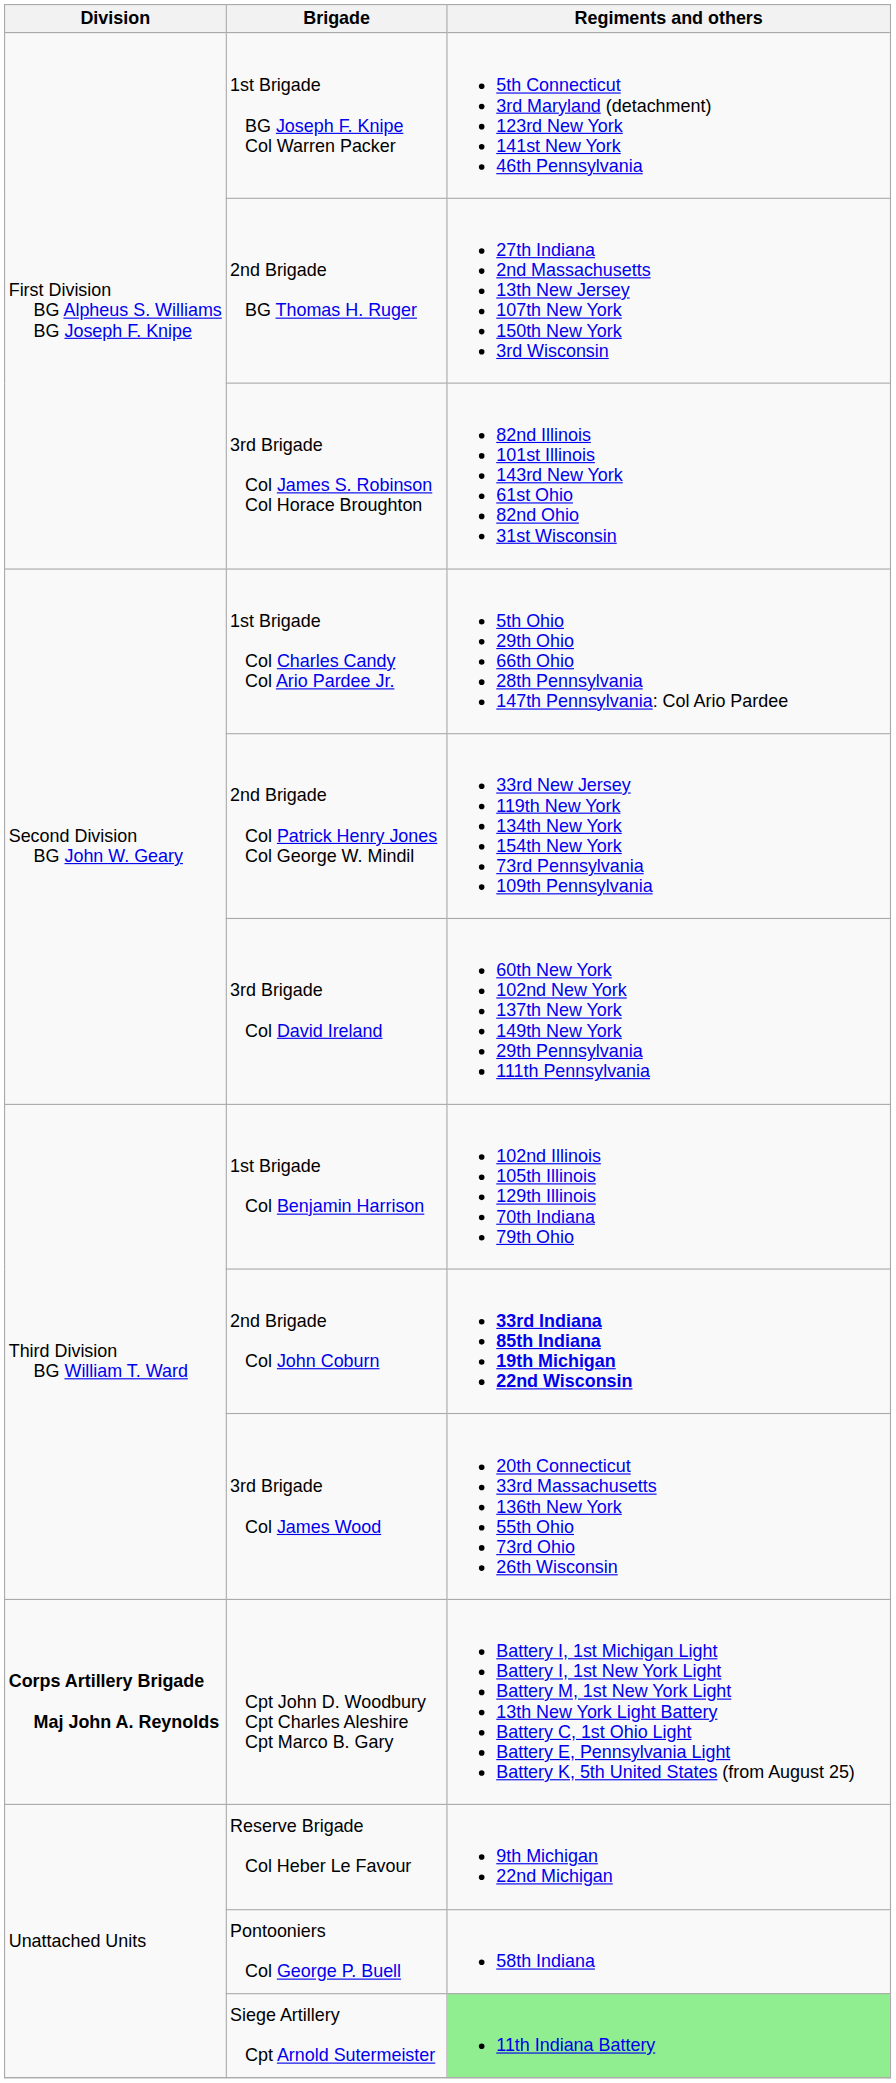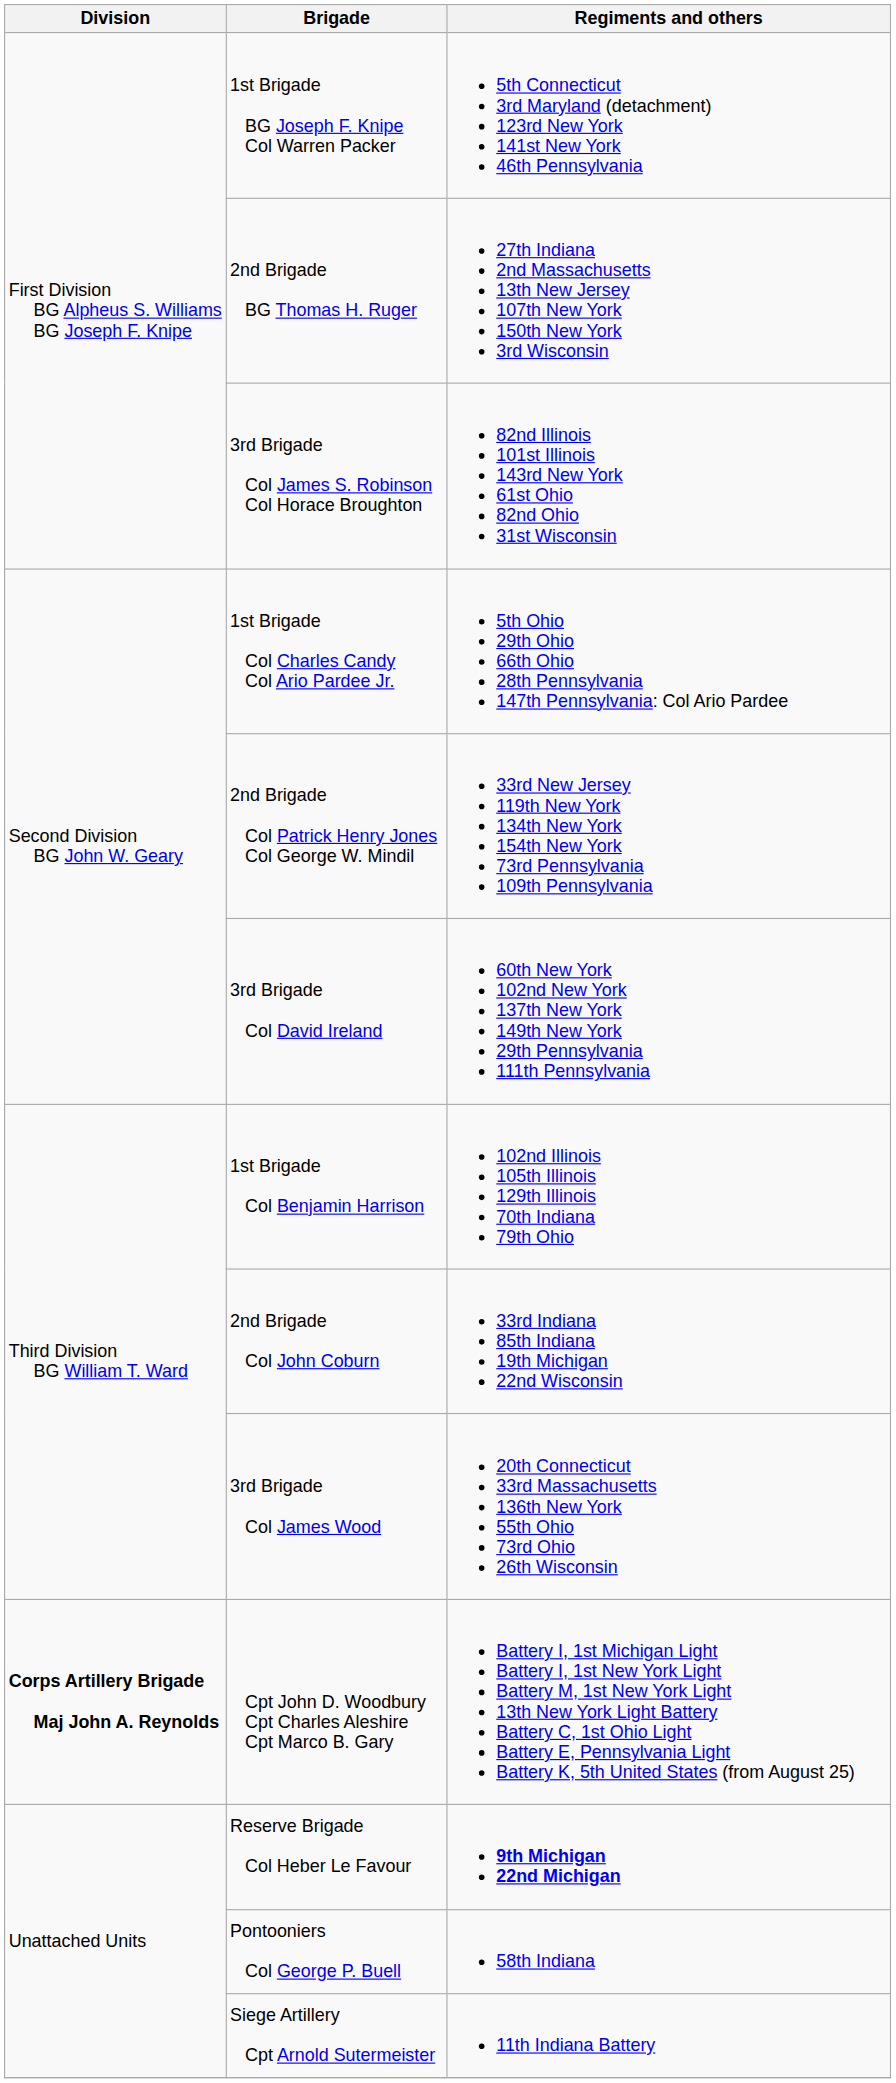(669, 1352) bold -> (669, 1352) normal
(669, 1867) normal -> (669, 1867) bold
(669, 2046) lightgreen background -> (669, 2046) no background
